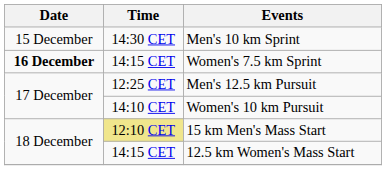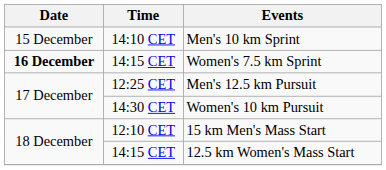(143, 38) 14:30 CET -> (143, 38) 14:10 CET
(143, 107) 14:10 CET -> (143, 107) 14:30 CET
(143, 130) khaki background -> (143, 130) no background
